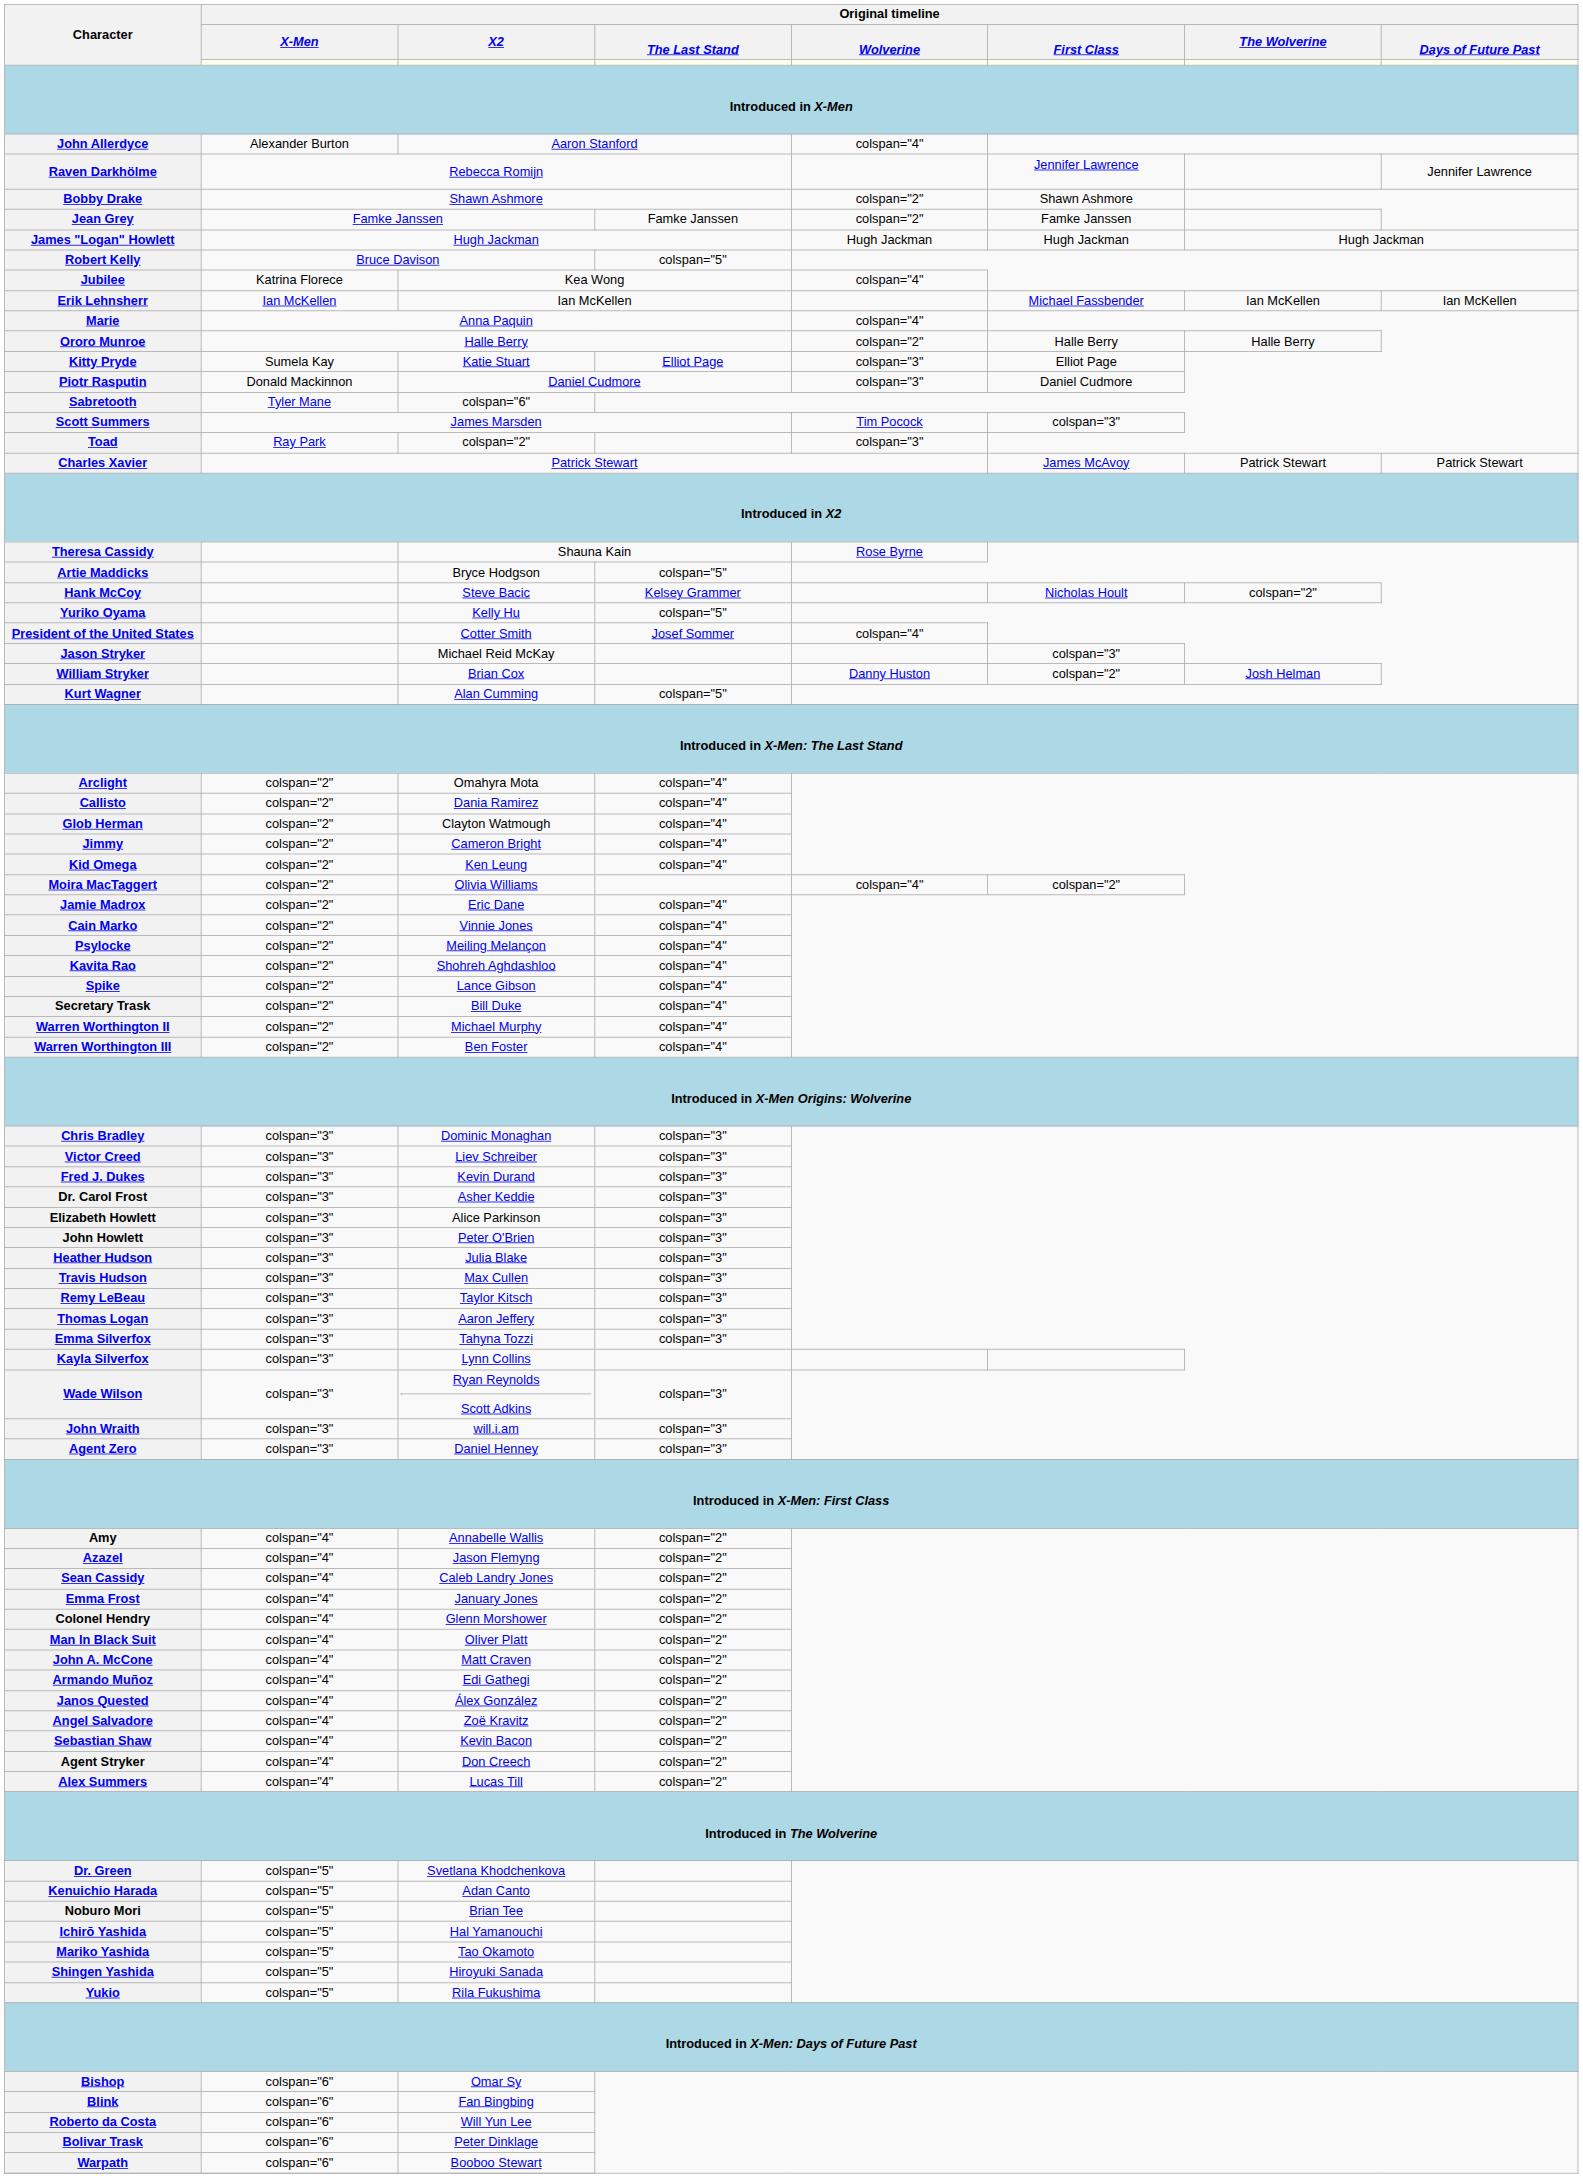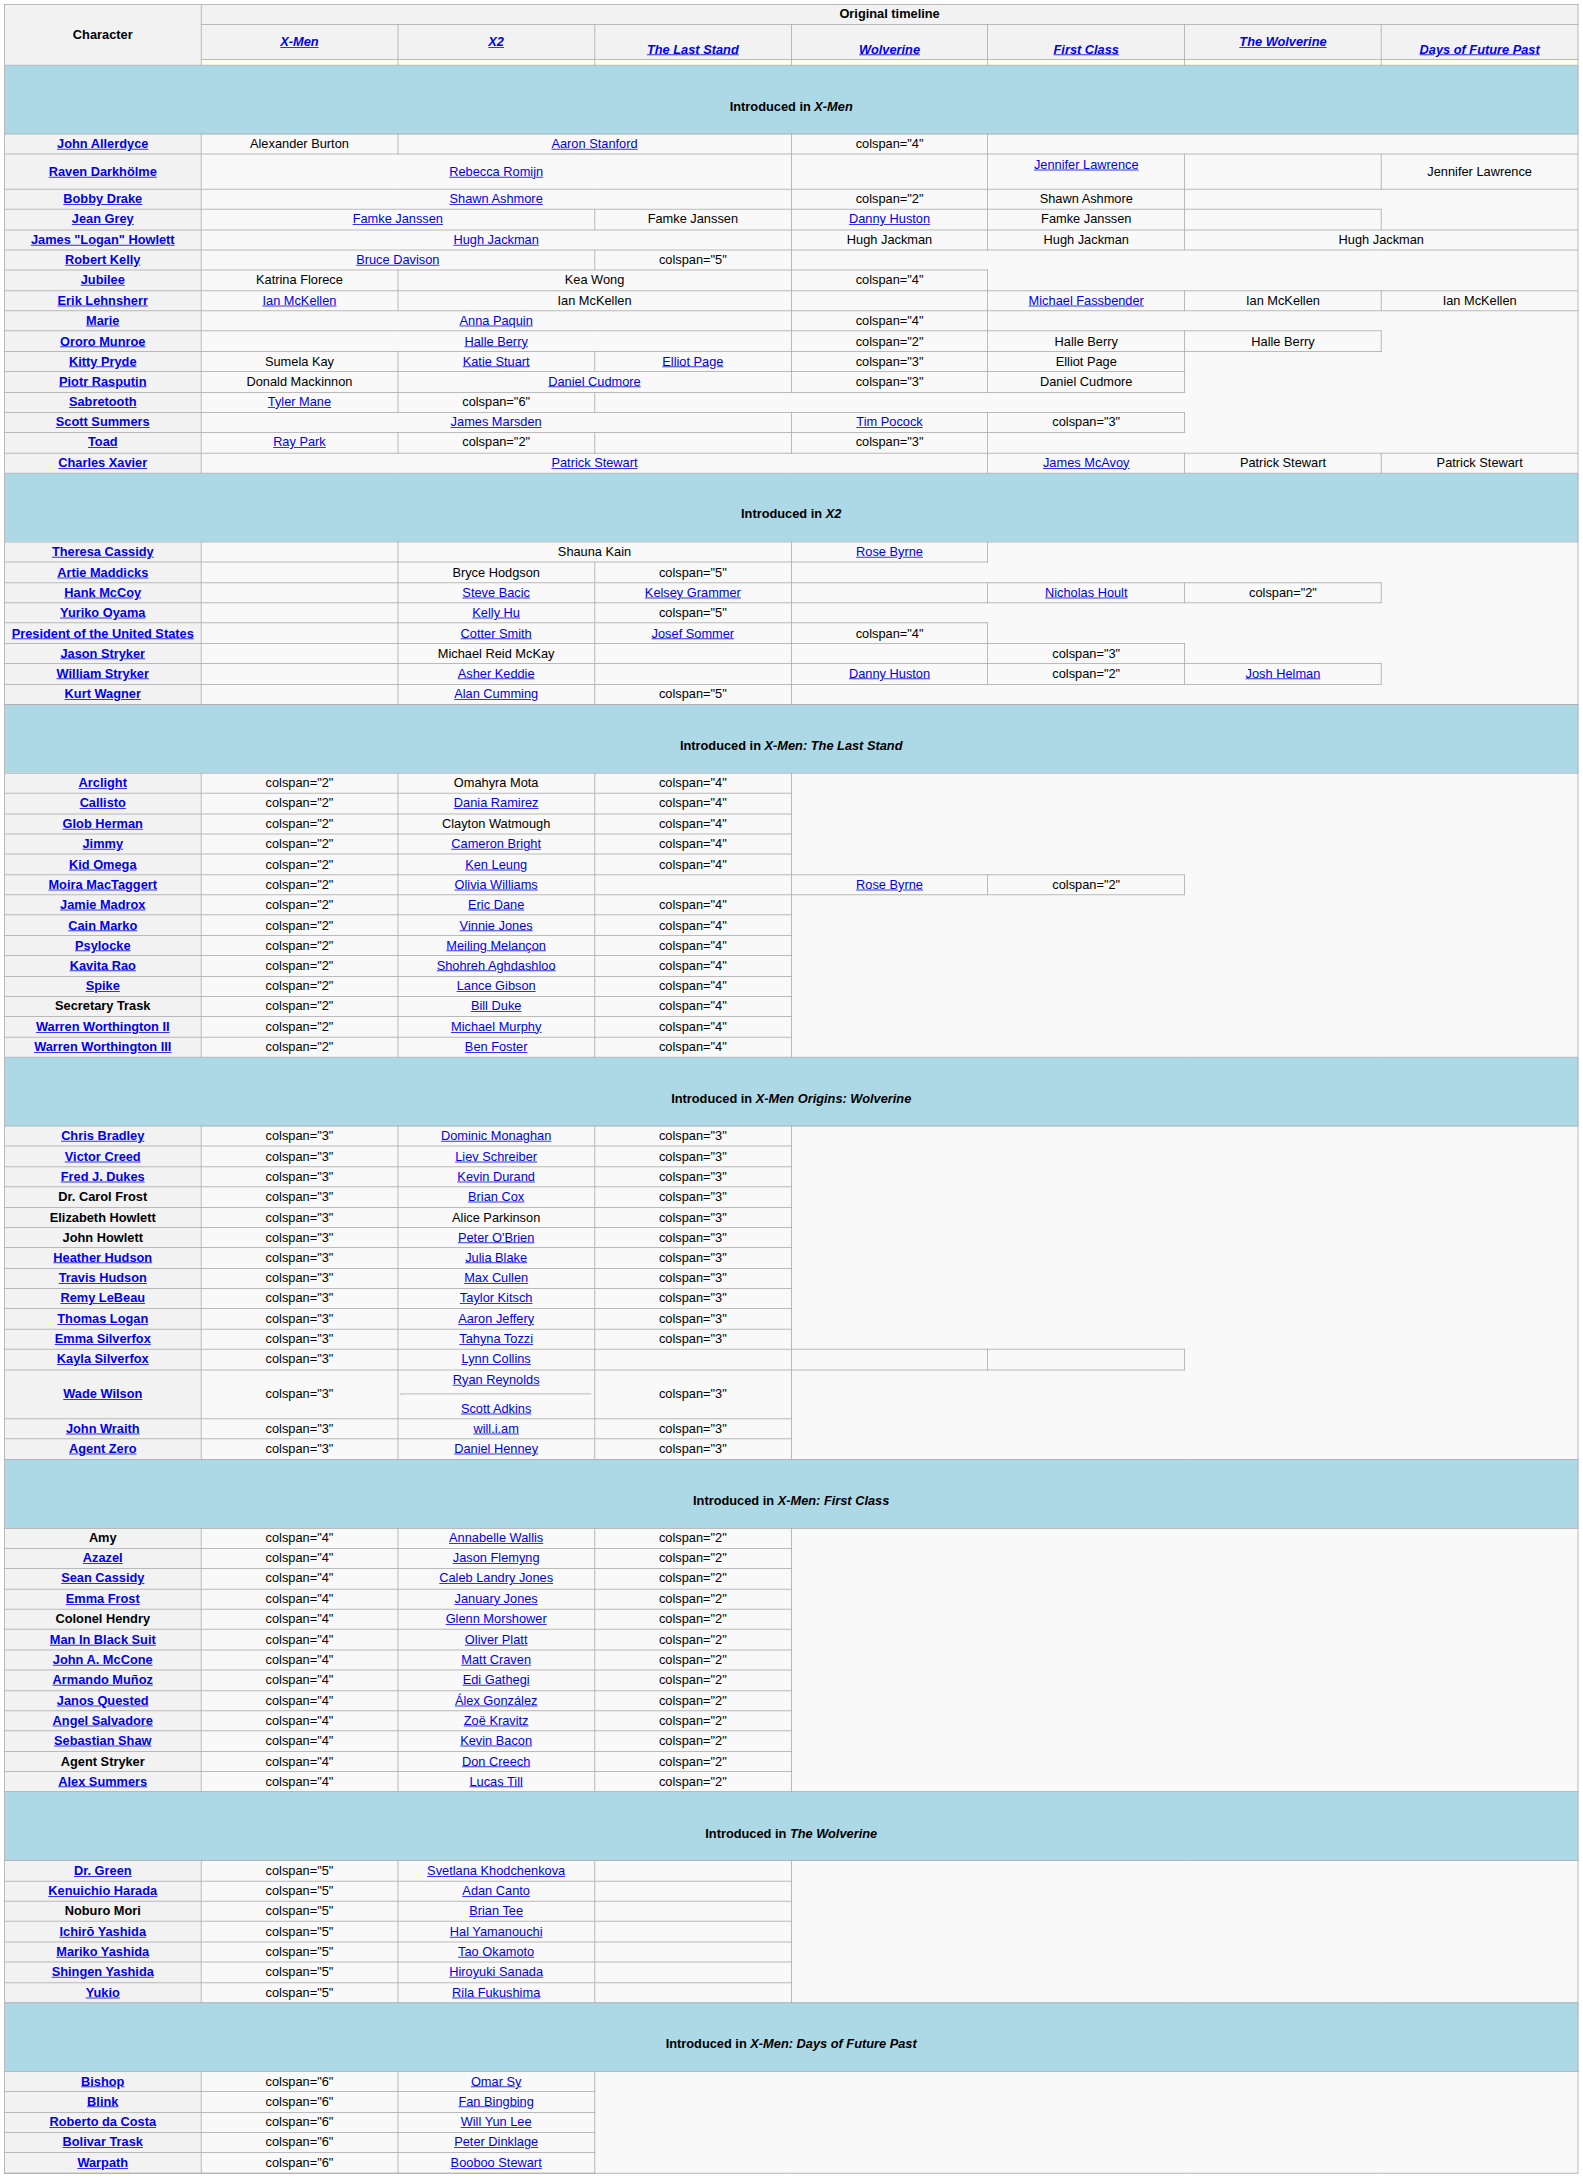(890, 219) colspan="2" -> (890, 219) Danny Huston
(496, 674) Brian Cox -> (496, 674) Asher Keddie
(890, 884) colspan="4" -> (890, 884) Rose Byrne
(496, 1197) Asher Keddie -> (496, 1197) Brian Cox
